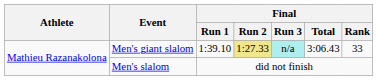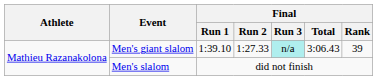(253, 49) khaki background -> (253, 49) no background
(357, 49) 33 -> (357, 49) 39
